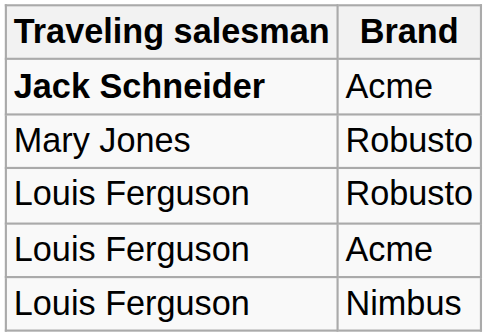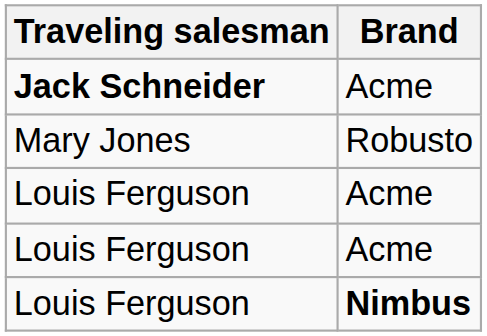(409, 194) Robusto -> (389, 194) Acme
(404, 303) normal -> (408, 303) bold
